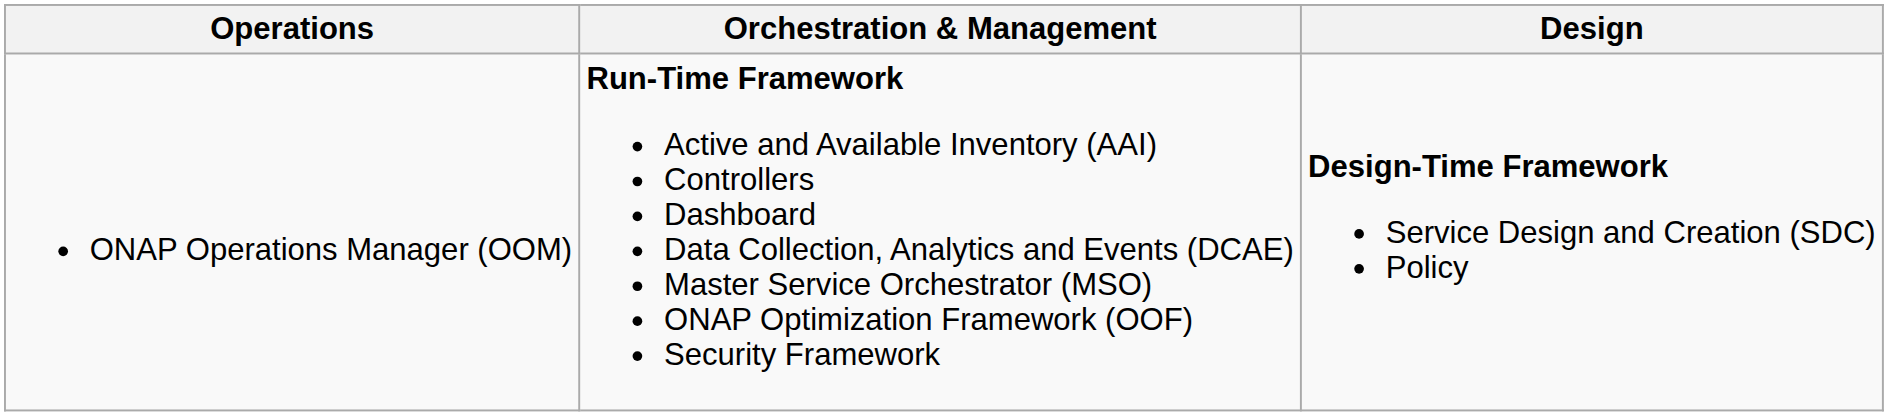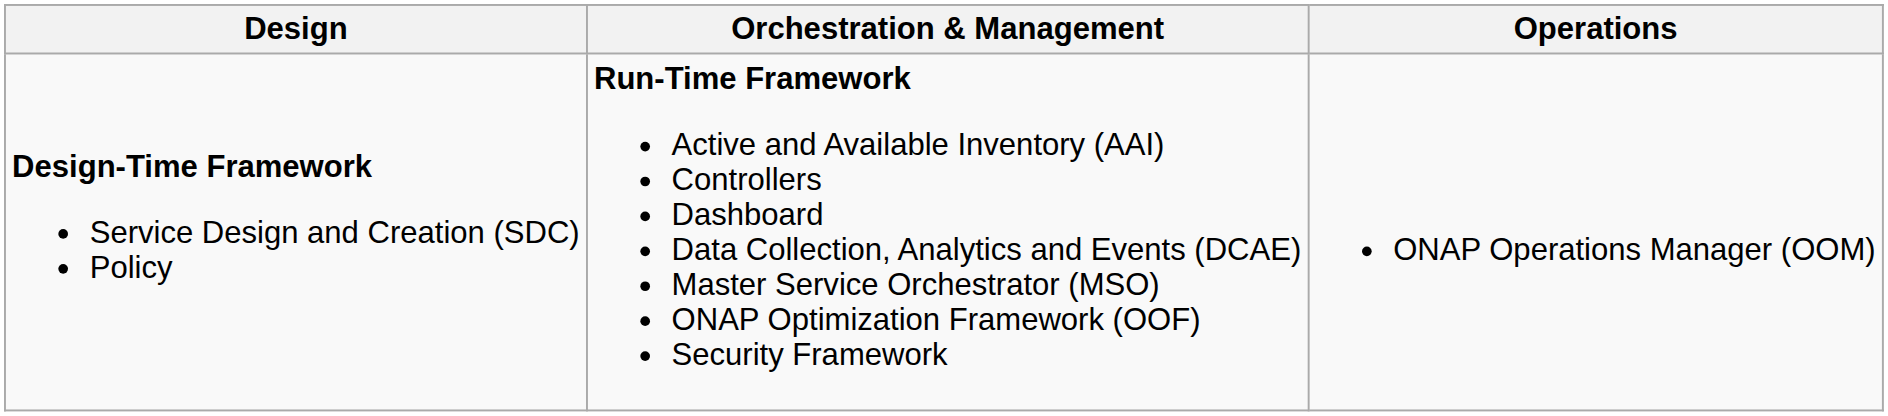columns swapped: (1592, 29) <-> (292, 29)
